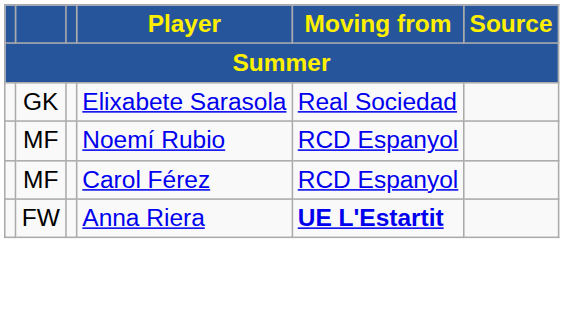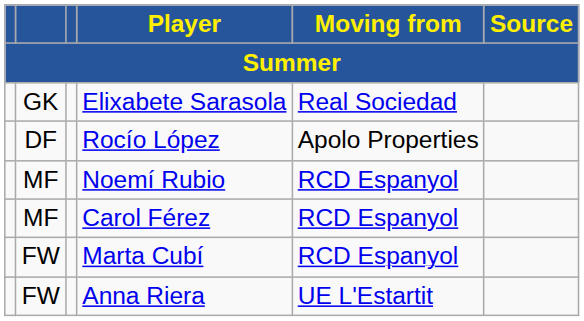+ row: (151, 140)
+ row: (143, 256)
(371, 218) bold -> (365, 295) normal
